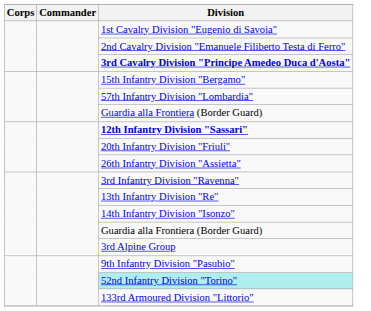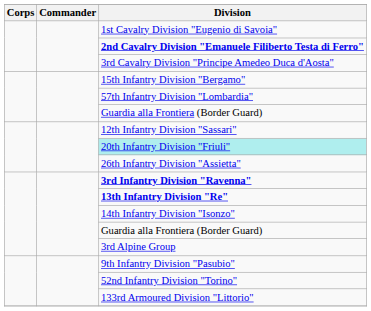(223, 46) normal -> (232, 46) bold
(226, 63) bold -> (217, 63) normal
(174, 130) bold -> (169, 130) normal
(166, 146) no background -> (166, 146) paleturquoise background
(170, 180) normal -> (176, 180) bold
(160, 197) normal -> (164, 197) bold
(169, 280) paleturquoise background -> (169, 280) no background
